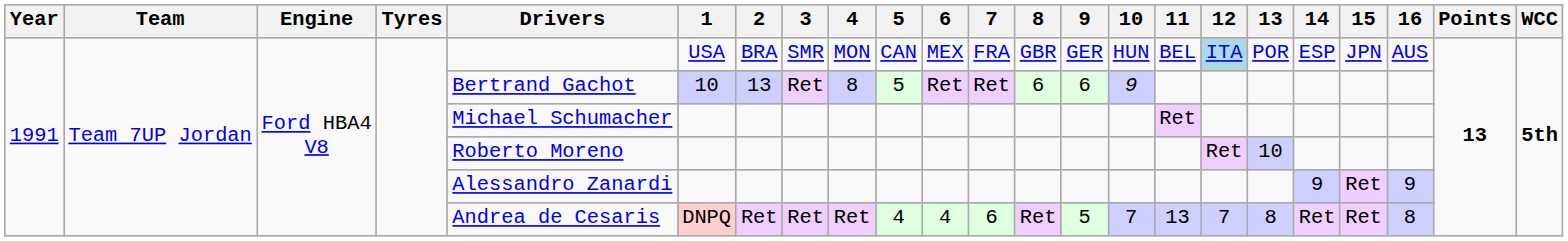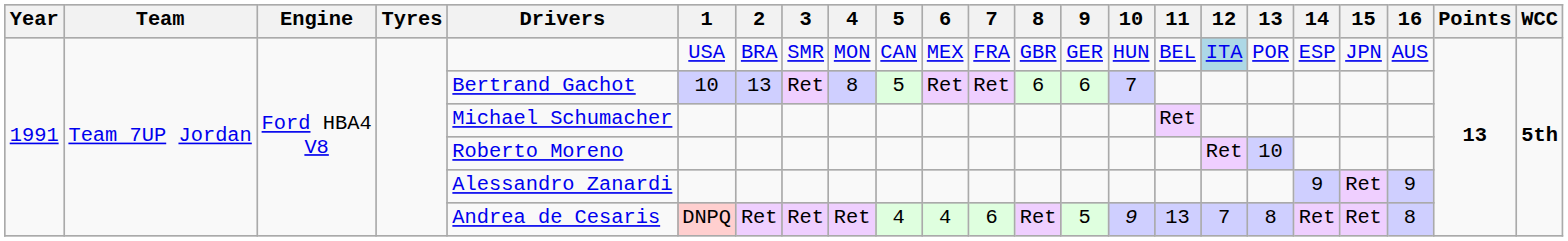(1131, 87) 9 -> (1131, 87) 7
(1131, 219) 7 -> (1131, 219) 9
